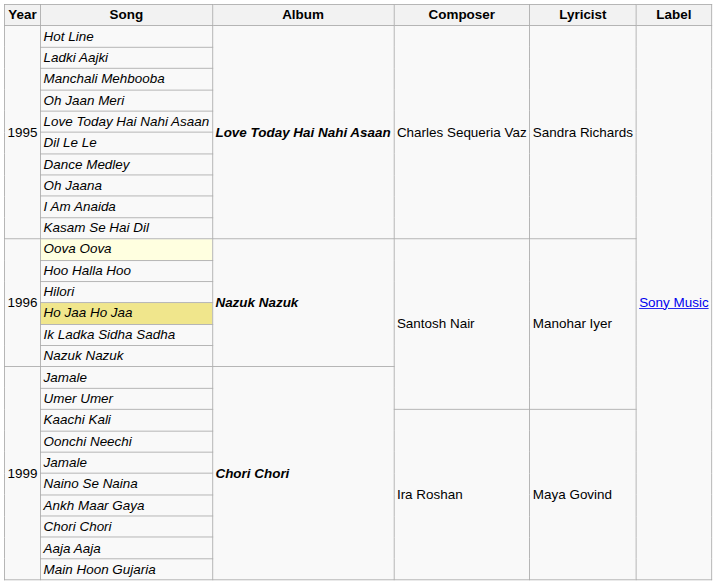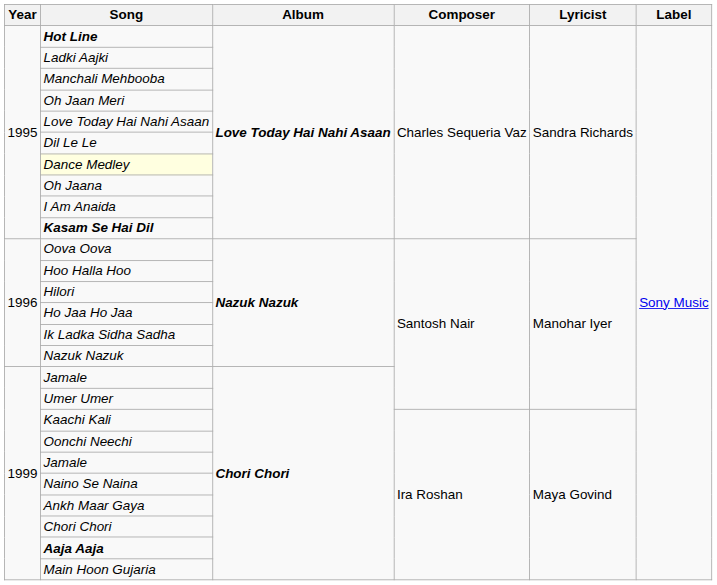(69, 36) normal -> (70, 36) bold
(87, 164) no background -> (87, 164) lightyellow background
(96, 228) normal -> (99, 228) bold
(78, 249) lightyellow background -> (78, 249) no background
(88, 313) khaki background -> (88, 313) no background
(72, 548) normal -> (74, 548) bold
